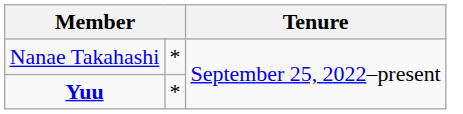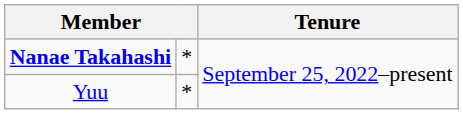(85, 56) normal -> (90, 56) bold
(85, 91) bold -> (90, 91) normal
